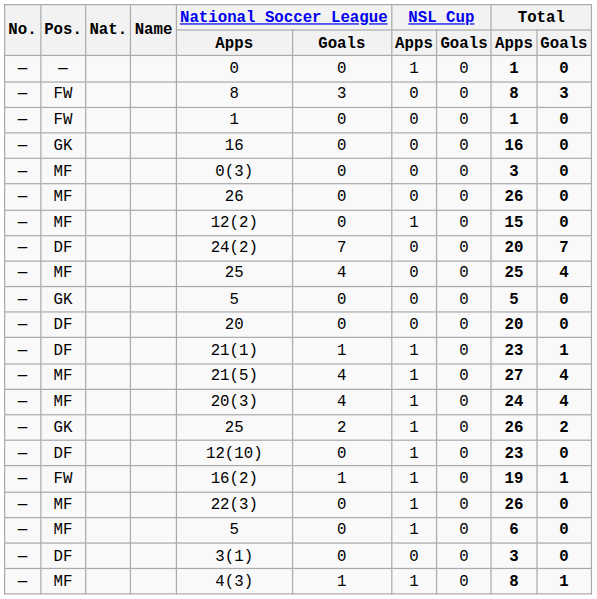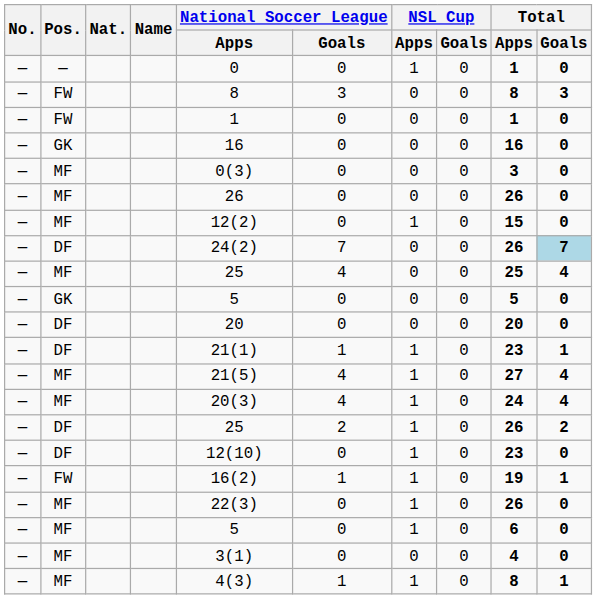(514, 248) 20 -> (514, 248) 26
(564, 248) no background -> (564, 248) lightblue background
(63, 428) GK -> (63, 428) DF
(63, 556) DF -> (63, 556) MF
(514, 556) 3 -> (514, 556) 4
